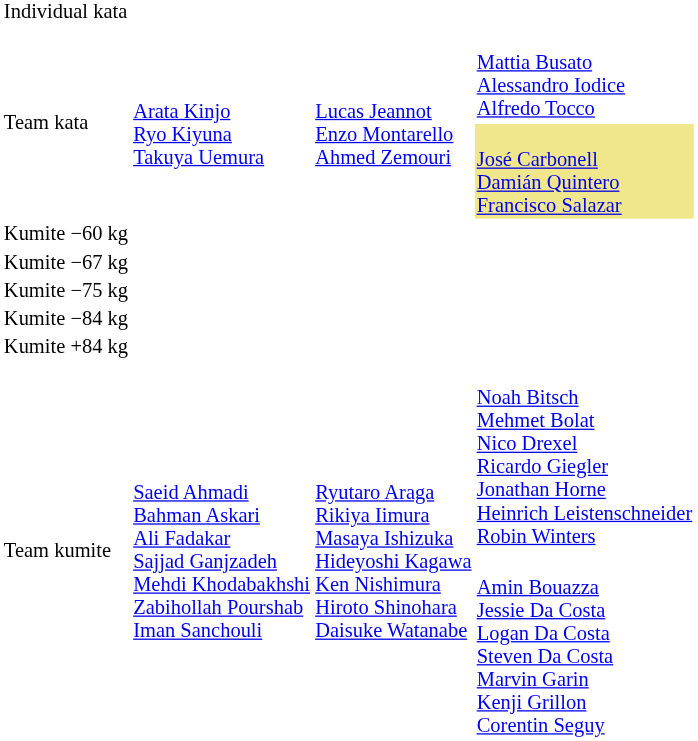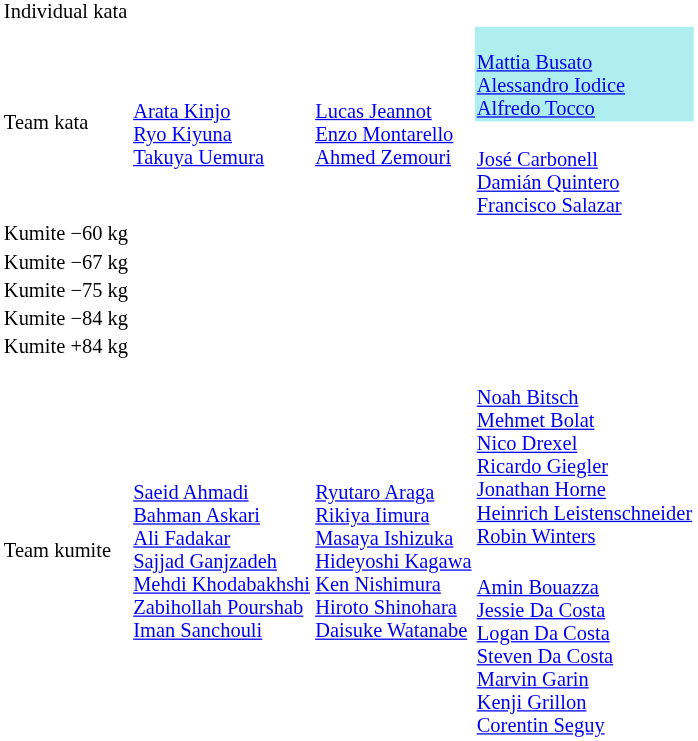(551, 85) no background -> (551, 85) paleturquoise background
(549, 182) khaki background -> (549, 182) no background
